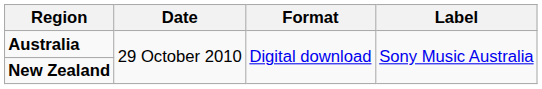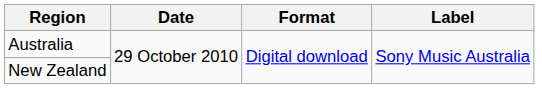(44, 44) bold -> (41, 44) normal
(59, 70) bold -> (57, 70) normal
